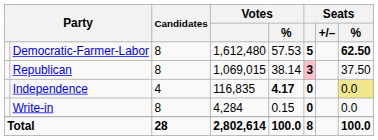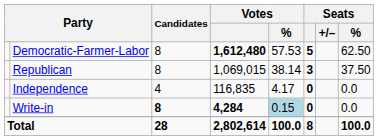(240, 51) normal -> (240, 51) bold
(356, 51) bold -> (356, 51) normal
(310, 70) pink background -> (310, 70) no background
(283, 89) bold -> (283, 89) normal
(349, 89) khaki background -> (349, 89) no background
(158, 108) normal -> (158, 108) bold
(228, 108) normal -> (228, 108) bold
(283, 108) no background -> (283, 108) lightblue background
